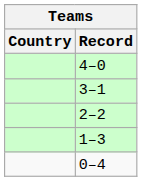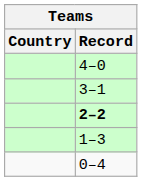(92, 115) normal -> (92, 115) bold
